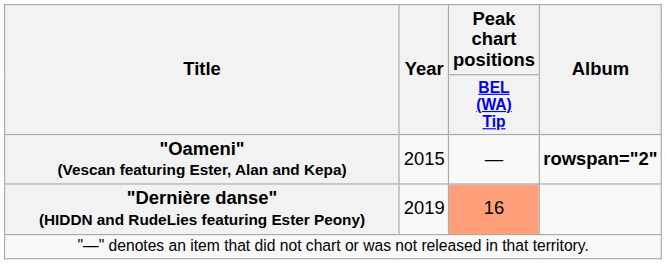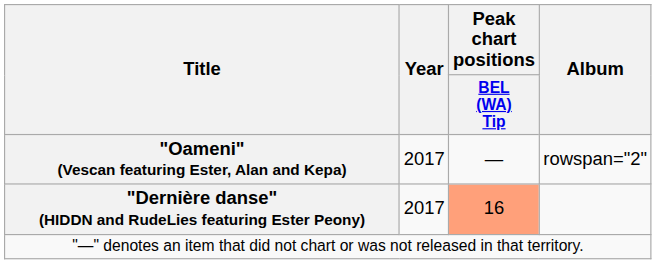(424, 159) 2015 -> (424, 159) 2017
(600, 159) bold -> (595, 159) normal
(424, 209) 2019 -> (424, 209) 2017
